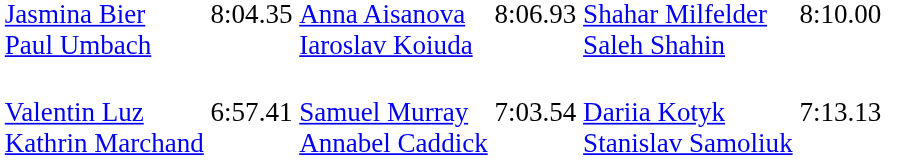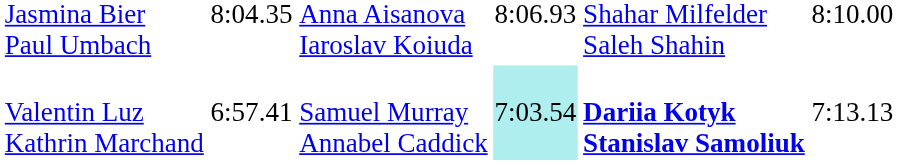(535, 112) no background -> (535, 112) paleturquoise background
(688, 127) normal -> (694, 127) bold
